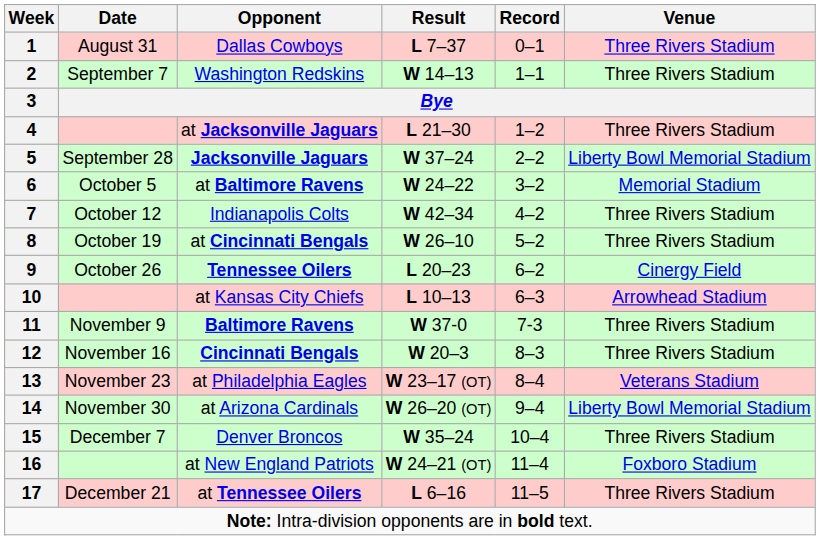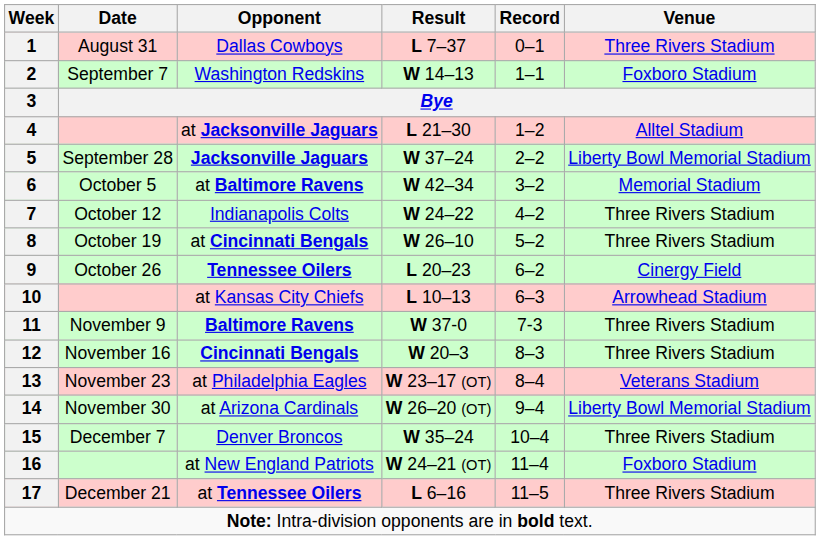(689, 74) Three Rivers Stadium -> (689, 74) Foxboro Stadium
(689, 130) Three Rivers Stadium -> (689, 130) Alltel Stadium
(439, 185) W 24–22 -> (439, 185) W 42–34
(439, 213) W 42–34 -> (439, 213) W 24–22
